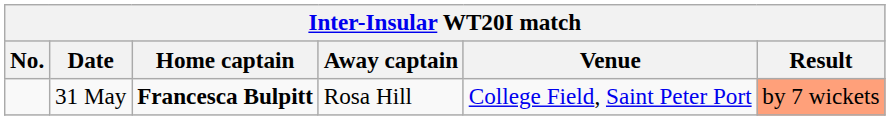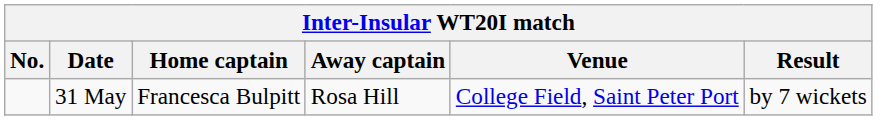(225, 96) bold -> (219, 96) normal
(821, 96) lightsalmon background -> (808, 96) no background
